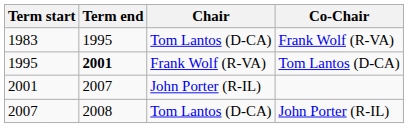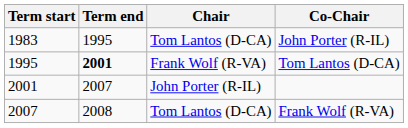(336, 39) Frank Wolf (R-VA) -> (334, 39) John Porter (R-IL)
(334, 110) John Porter (R-IL) -> (336, 110) Frank Wolf (R-VA)
